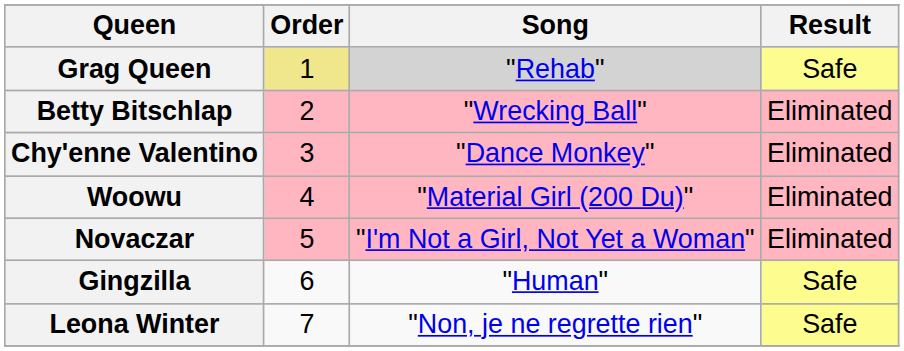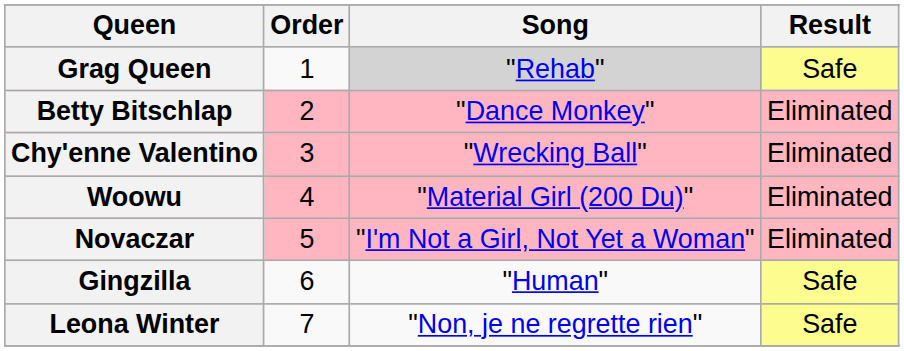(307, 68) khaki background -> (307, 68) no background
(555, 111) "Wrecking Ball" -> (555, 111) "Dance Monkey"
(555, 153) "Dance Monkey" -> (555, 153) "Wrecking Ball"
